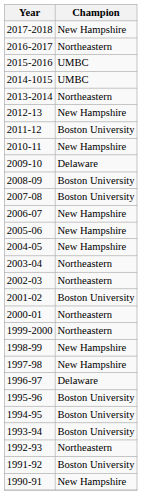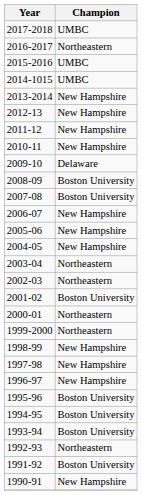(92, 29) New Hampshire -> (73, 29) UMBC
(85, 96) Northeastern -> (92, 96) New Hampshire
(96, 130) Boston University -> (92, 130) New Hampshire
(78, 381) Delaware -> (92, 381) New Hampshire
